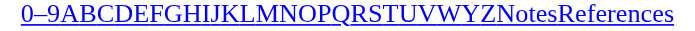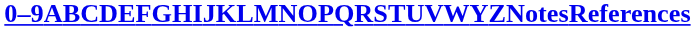(347, 13) normal -> (347, 13) bold
